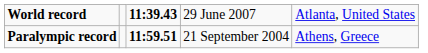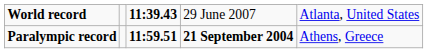(236, 36) normal -> (238, 36) bold
